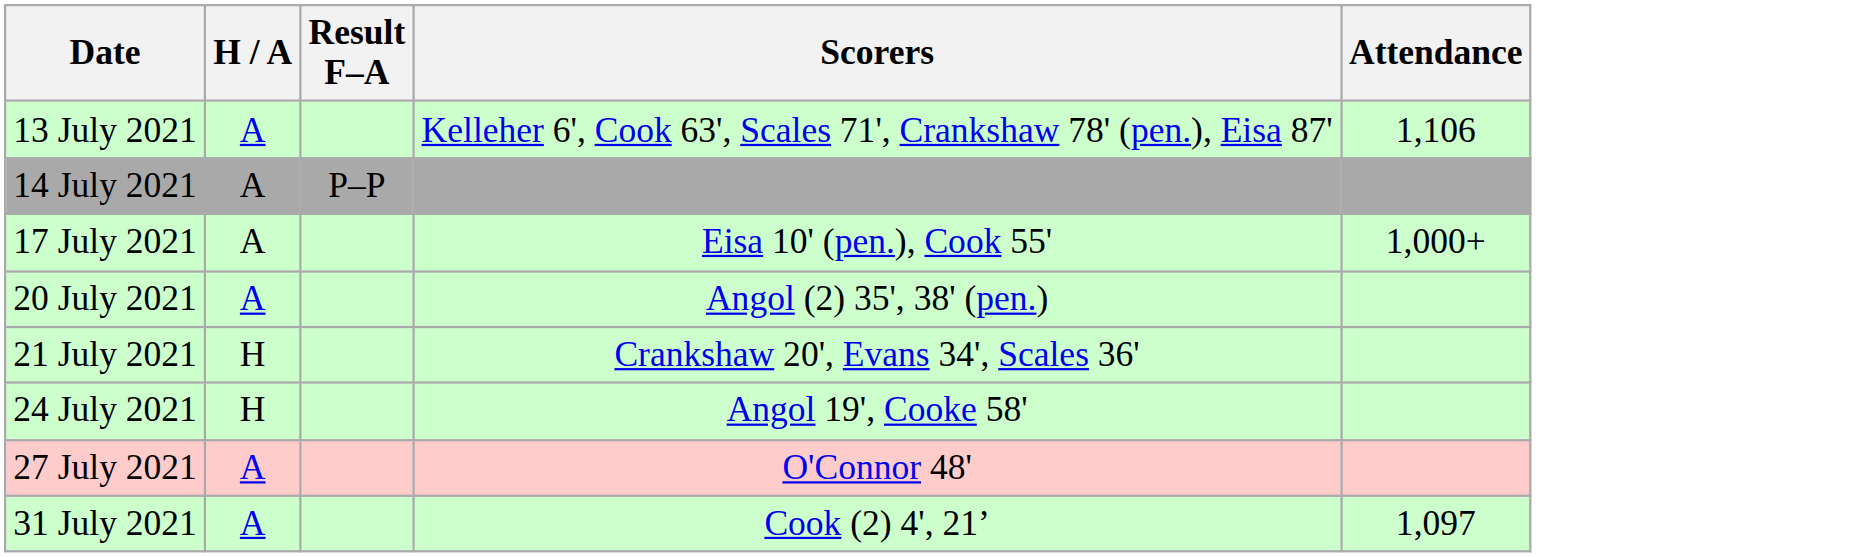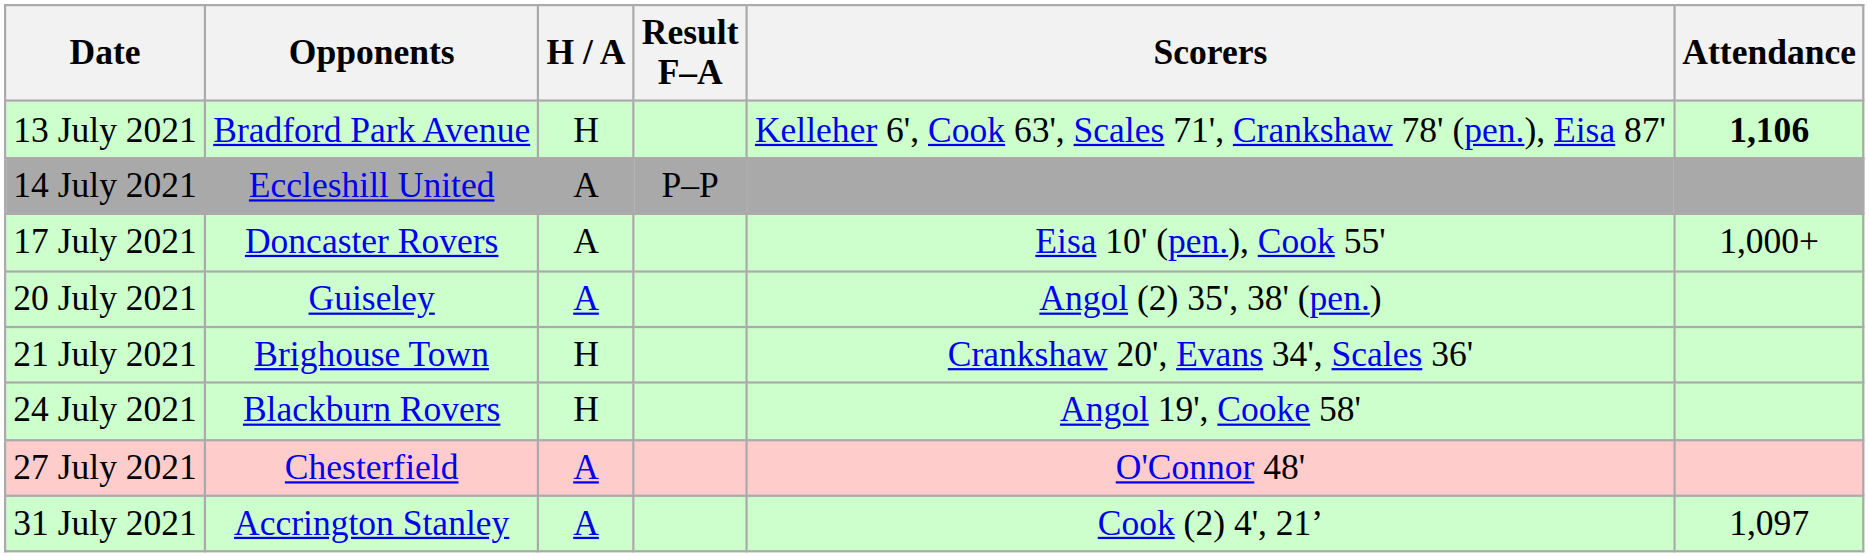+ column: (372, 52)
(253, 128) A -> (586, 128) H
(1436, 128) normal -> (1769, 128) bold
